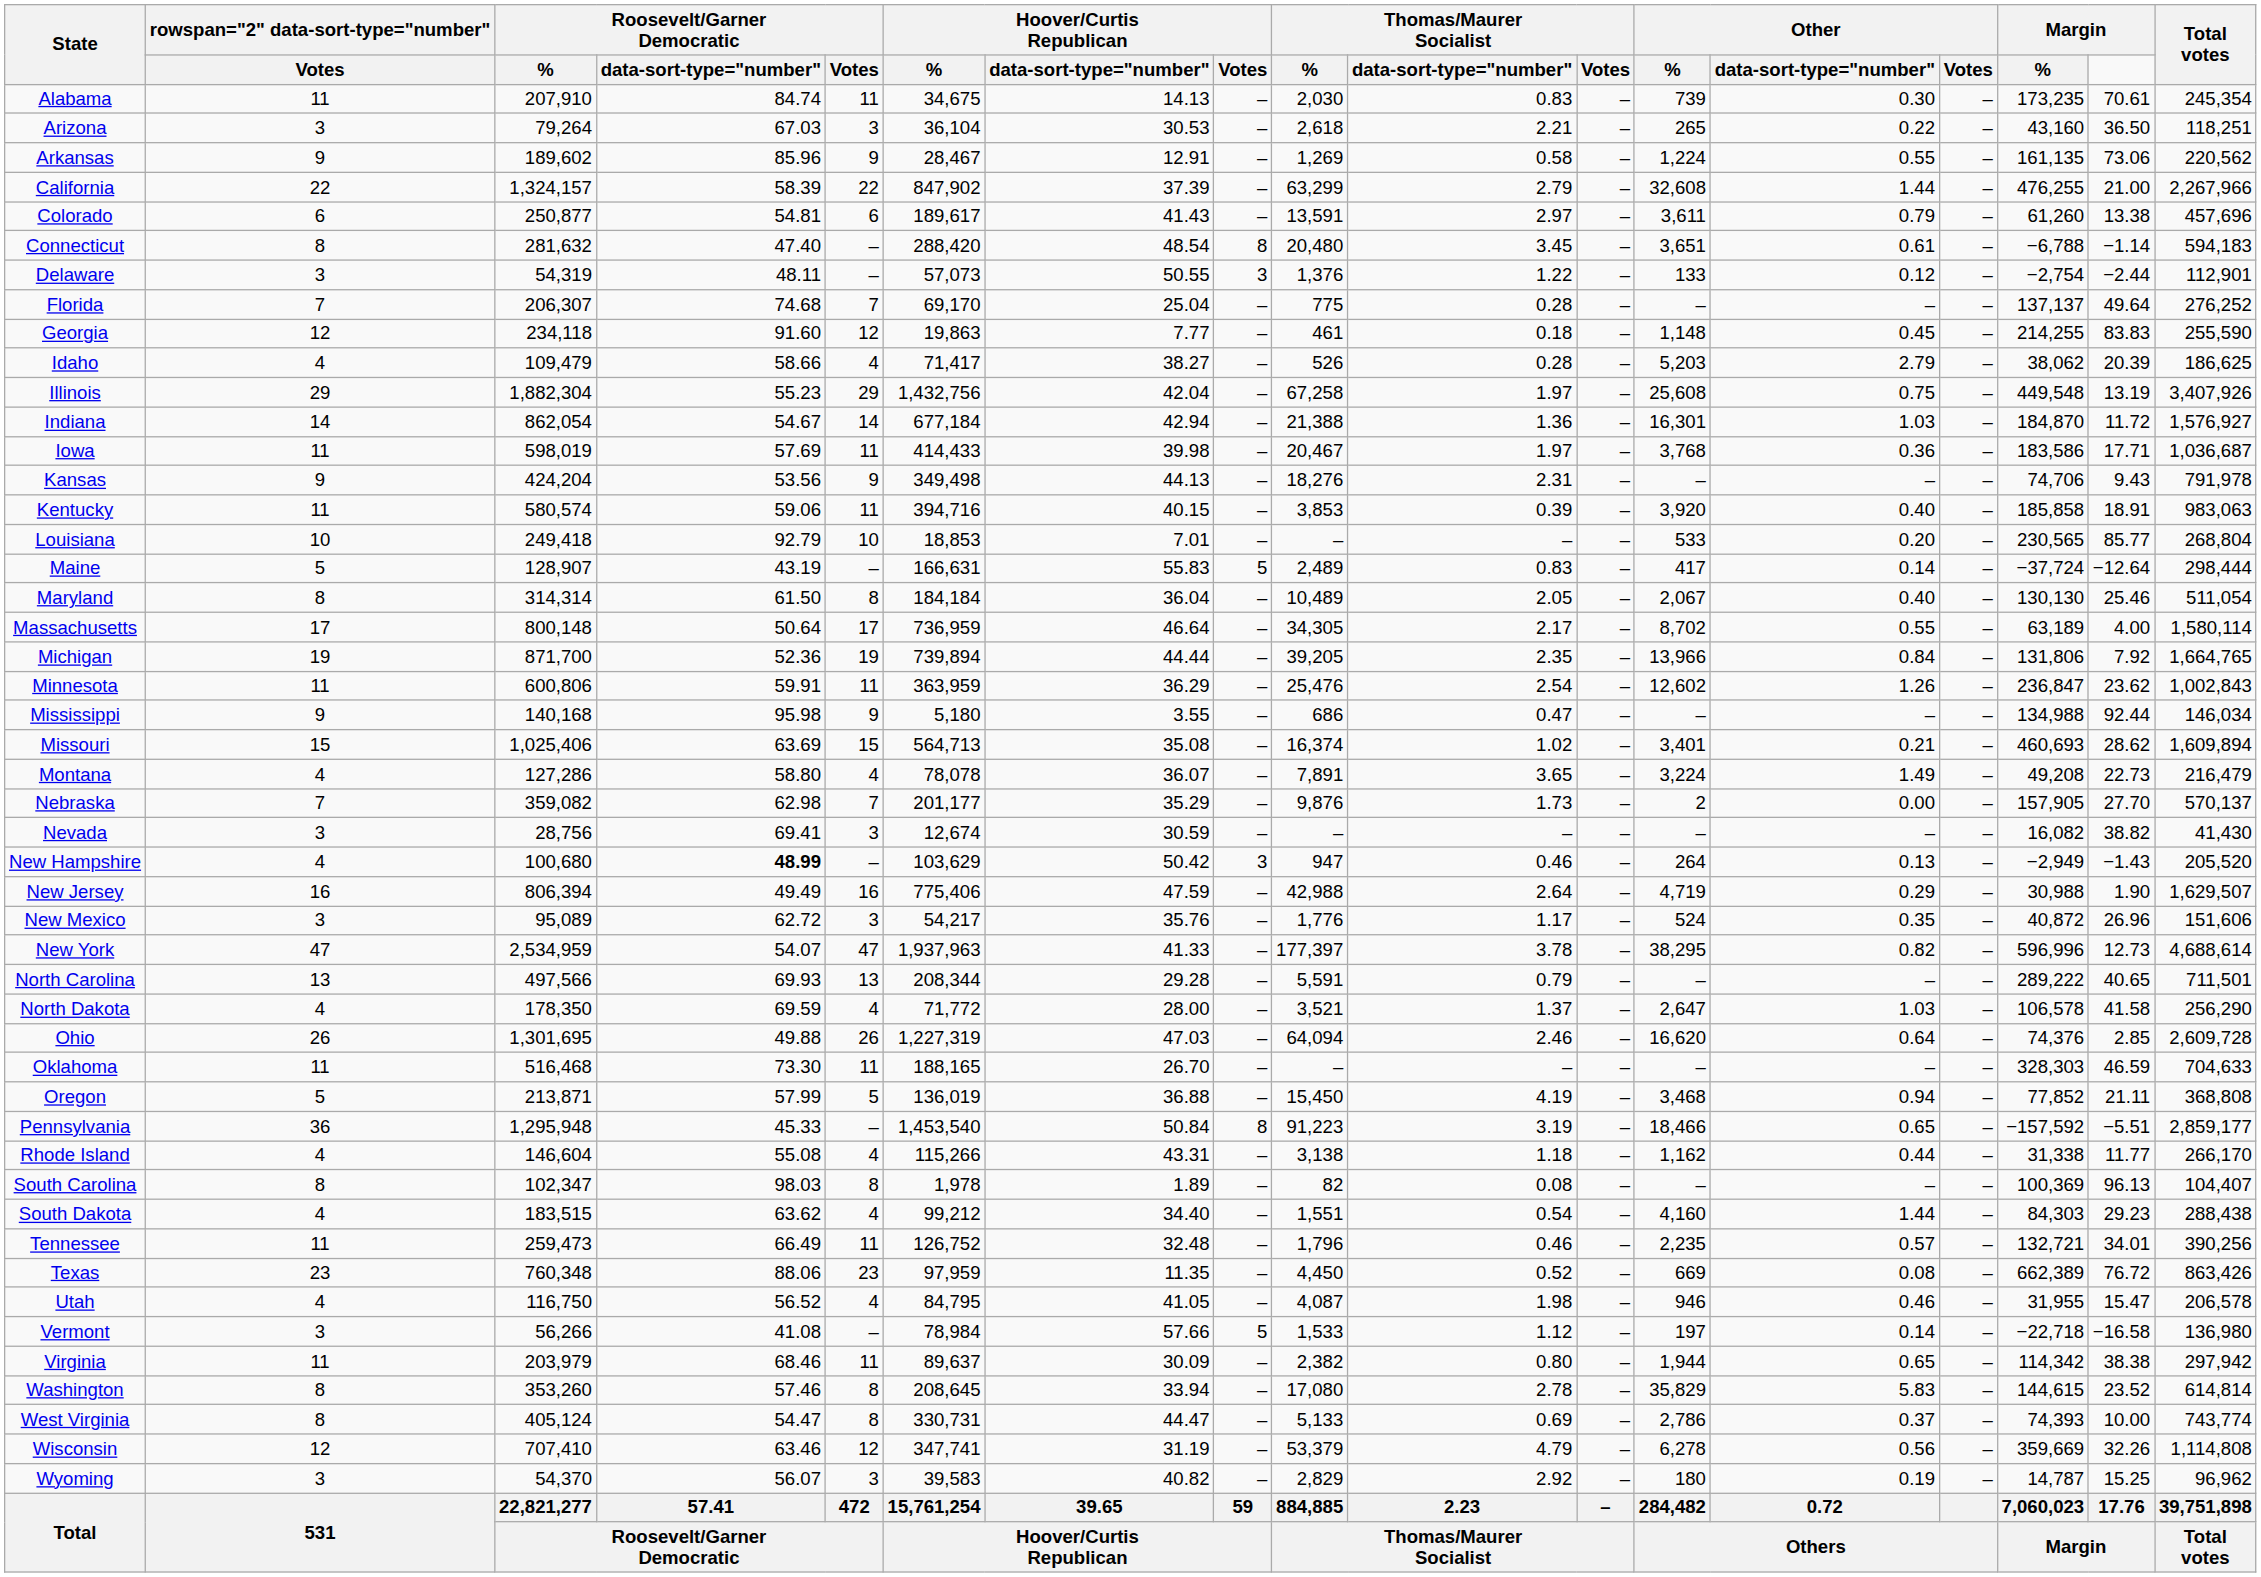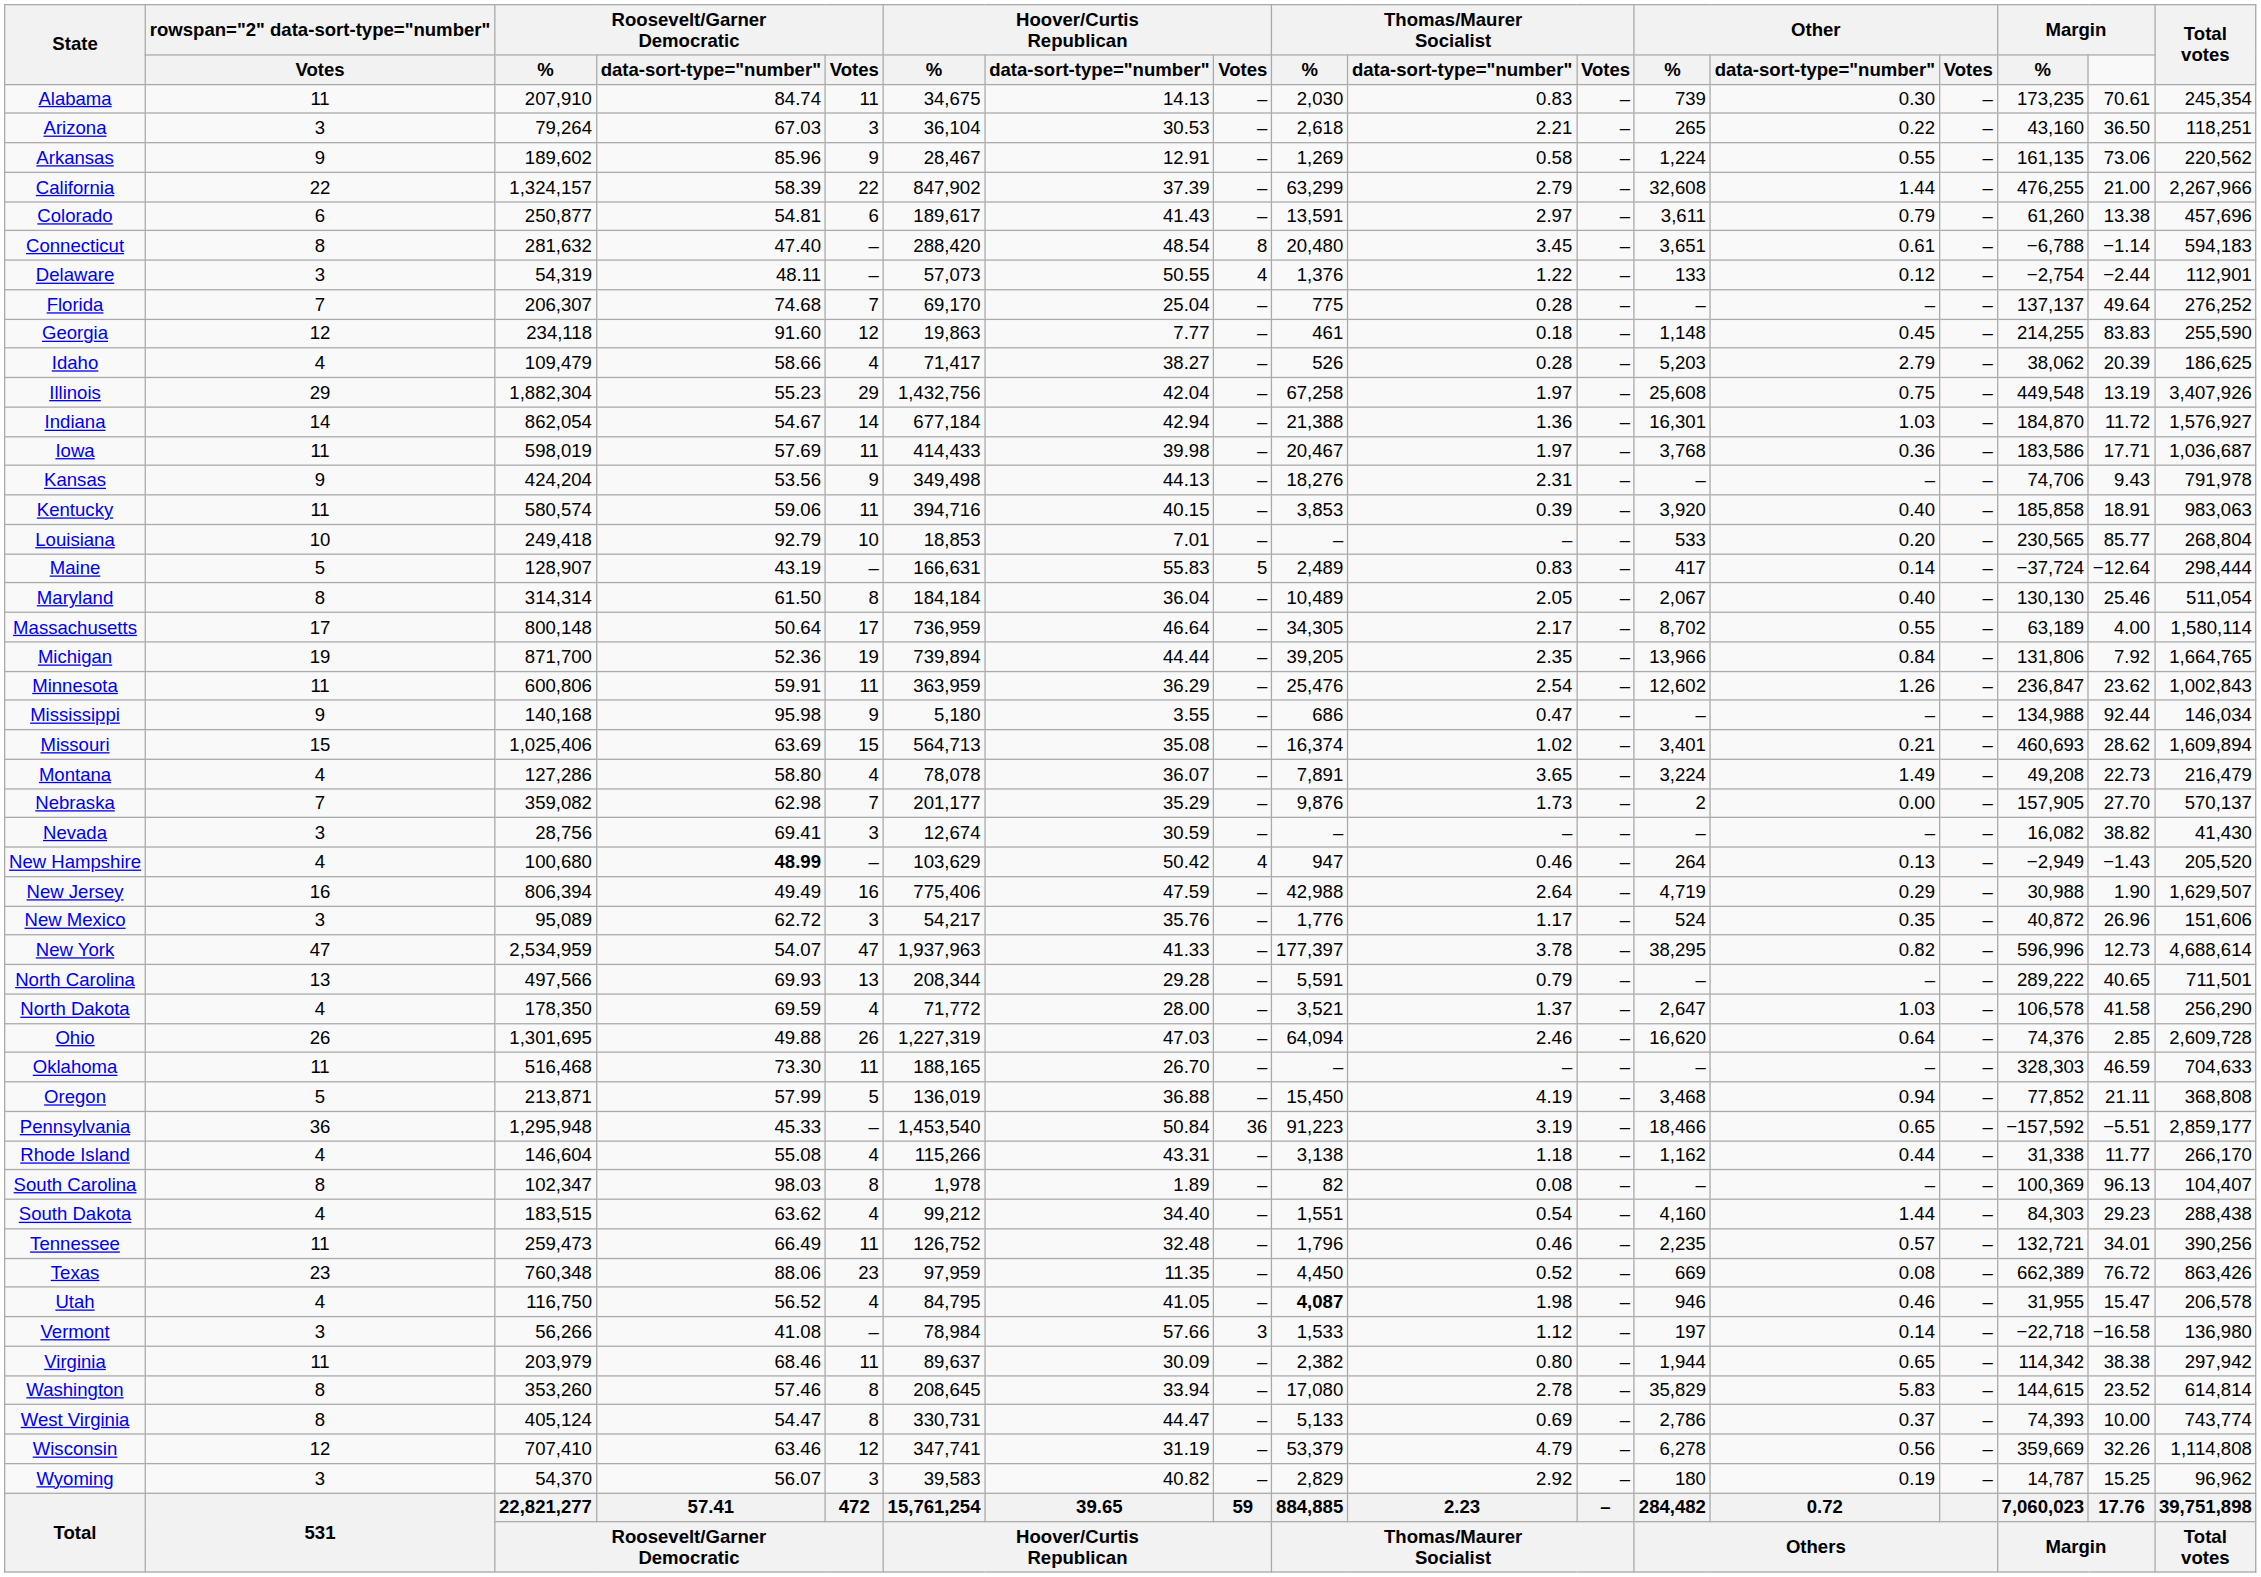(1262, 275) 3 -> (1262, 275) 4
(1262, 862) 3 -> (1262, 862) 4
(1262, 1126) 8 -> (1257, 1126) 36
(1320, 1302) normal -> (1320, 1302) bold
(1262, 1332) 5 -> (1262, 1332) 3
